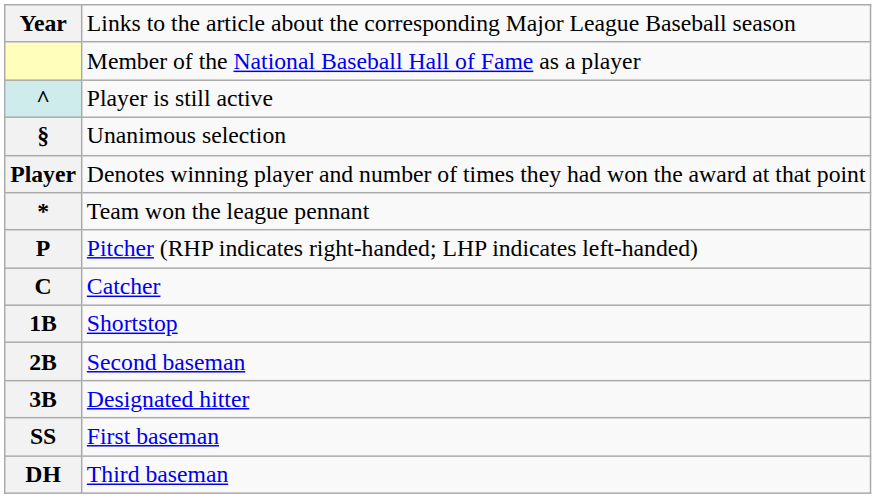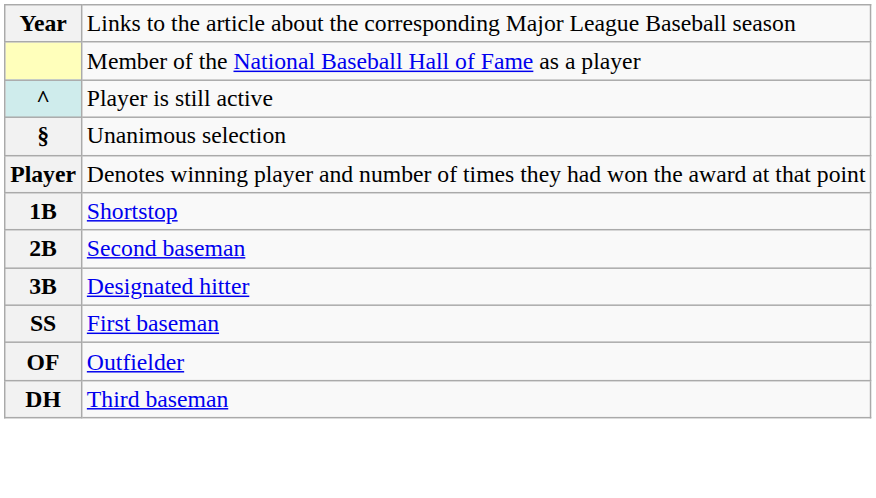- row: (43, 211)
- row: (43, 248)
- row: (43, 286)
+ row: (43, 361)
